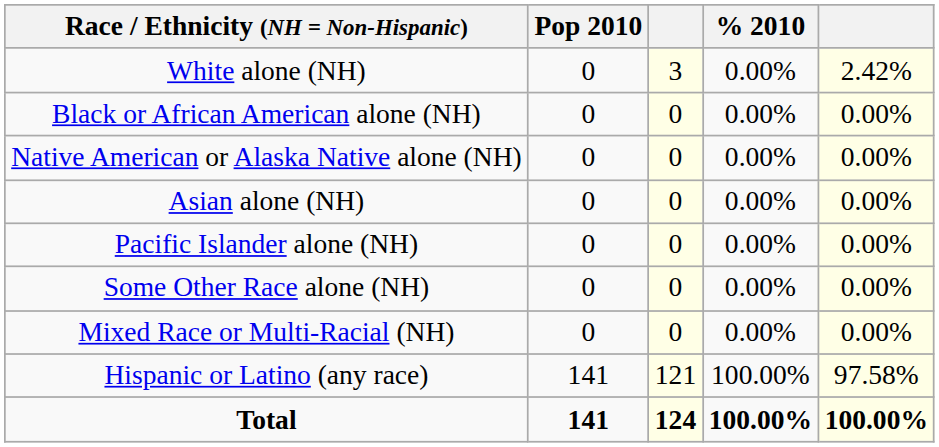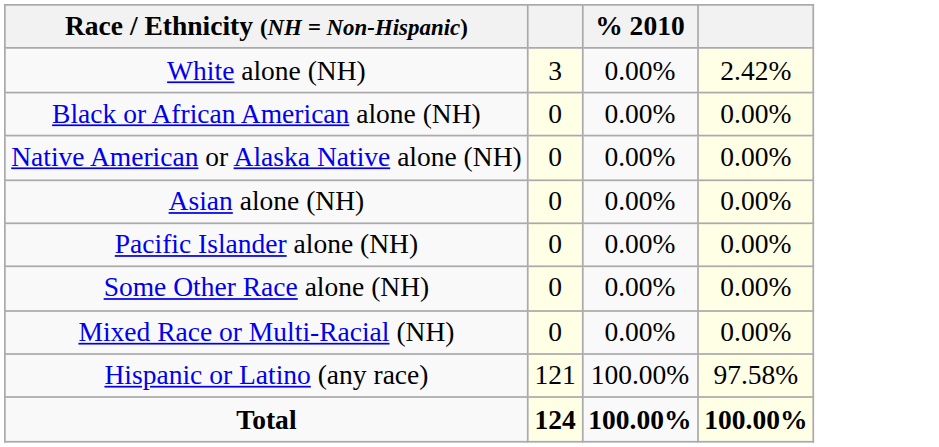- column: (588, 26)
